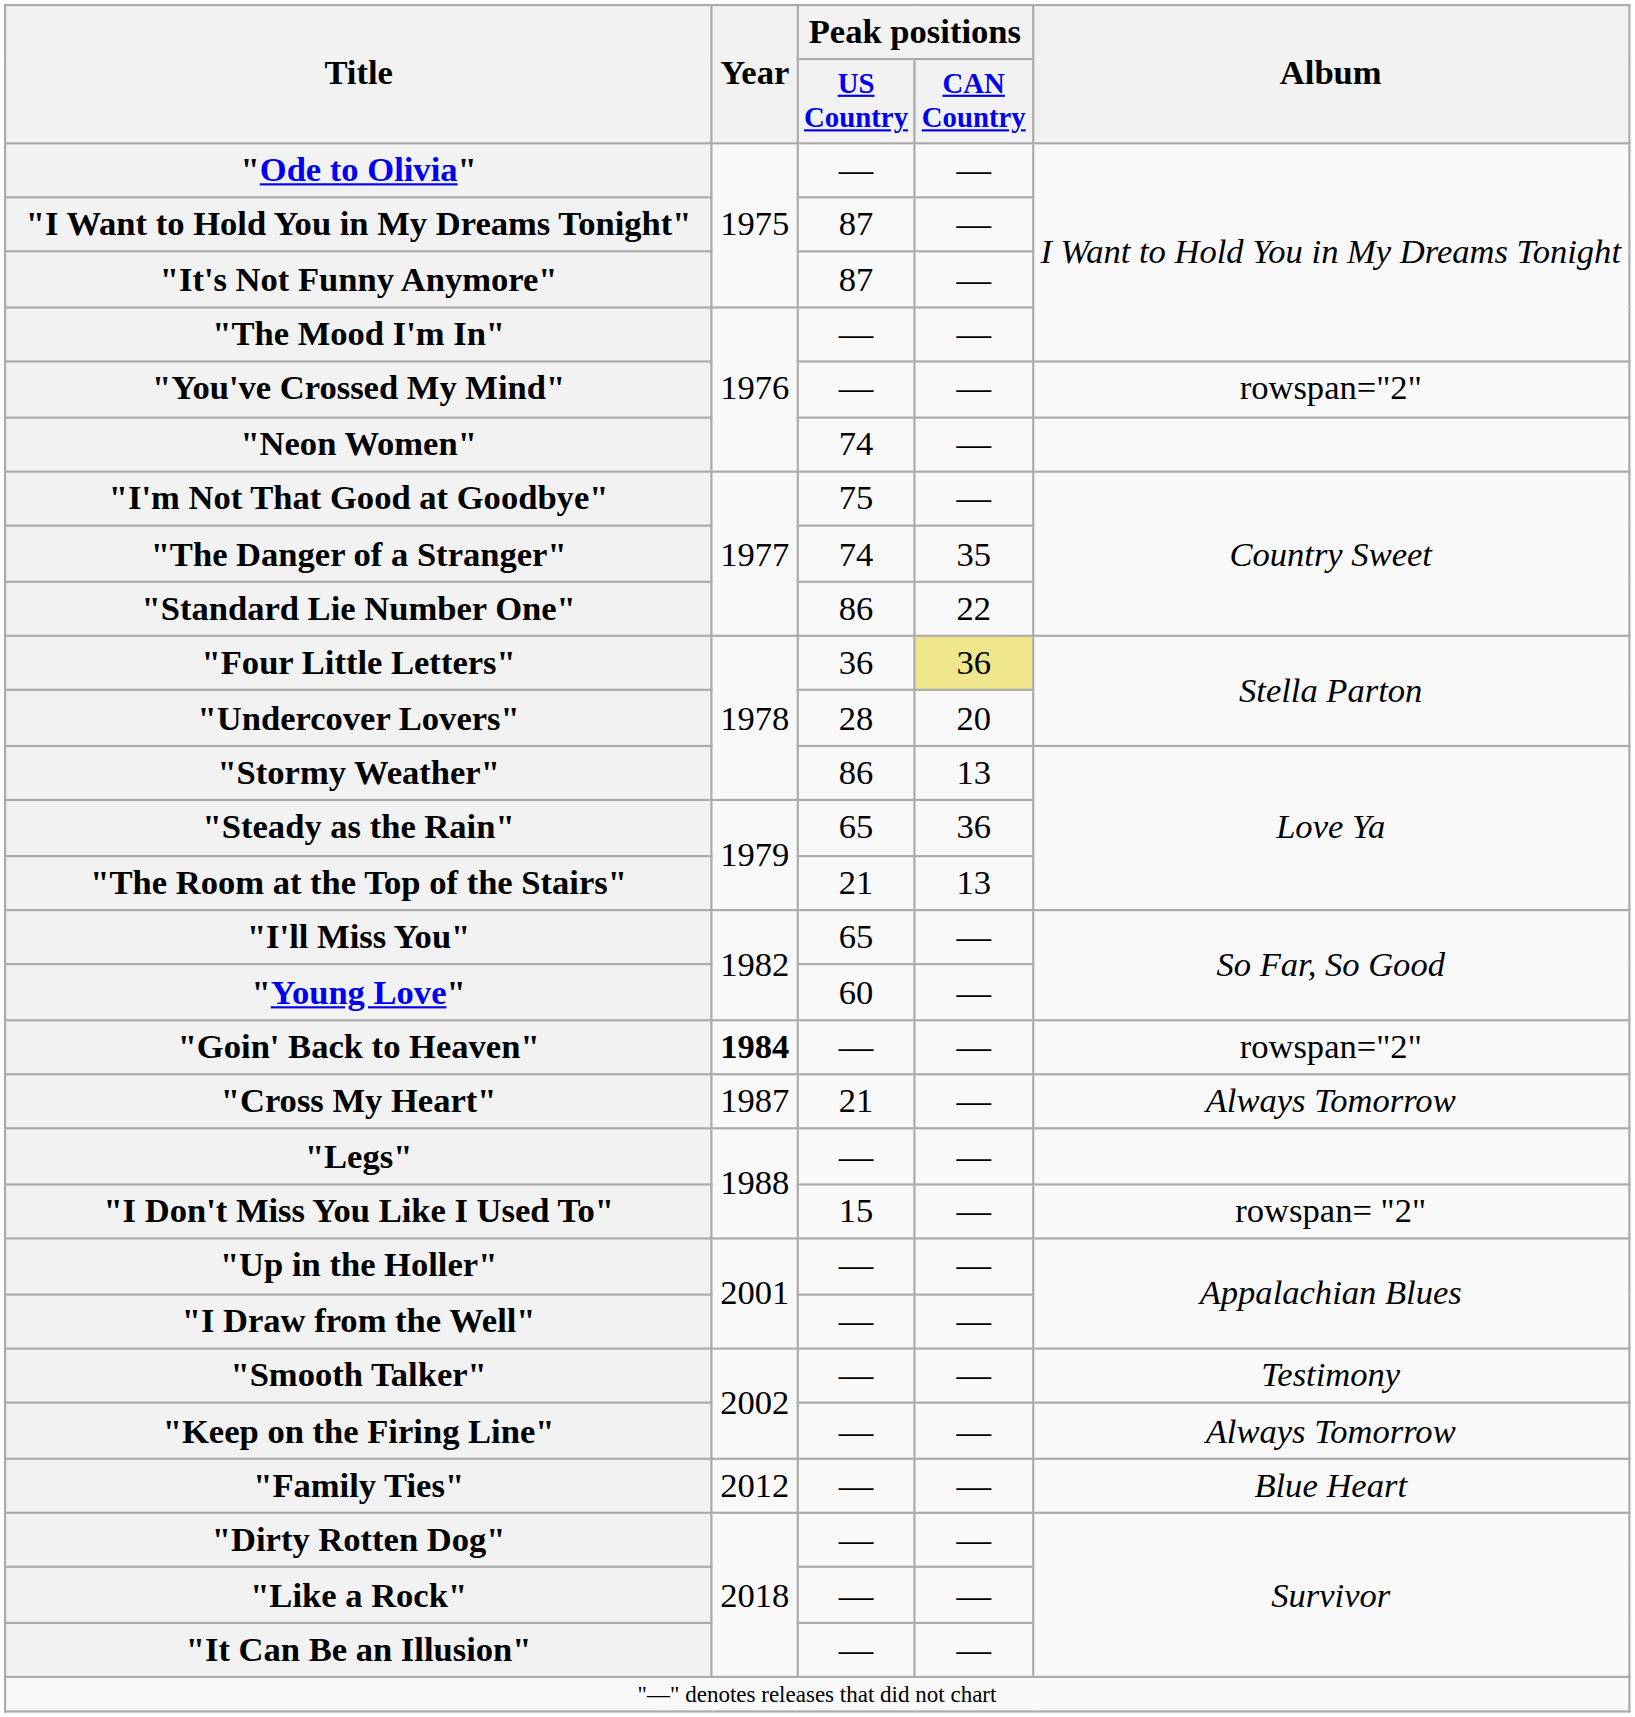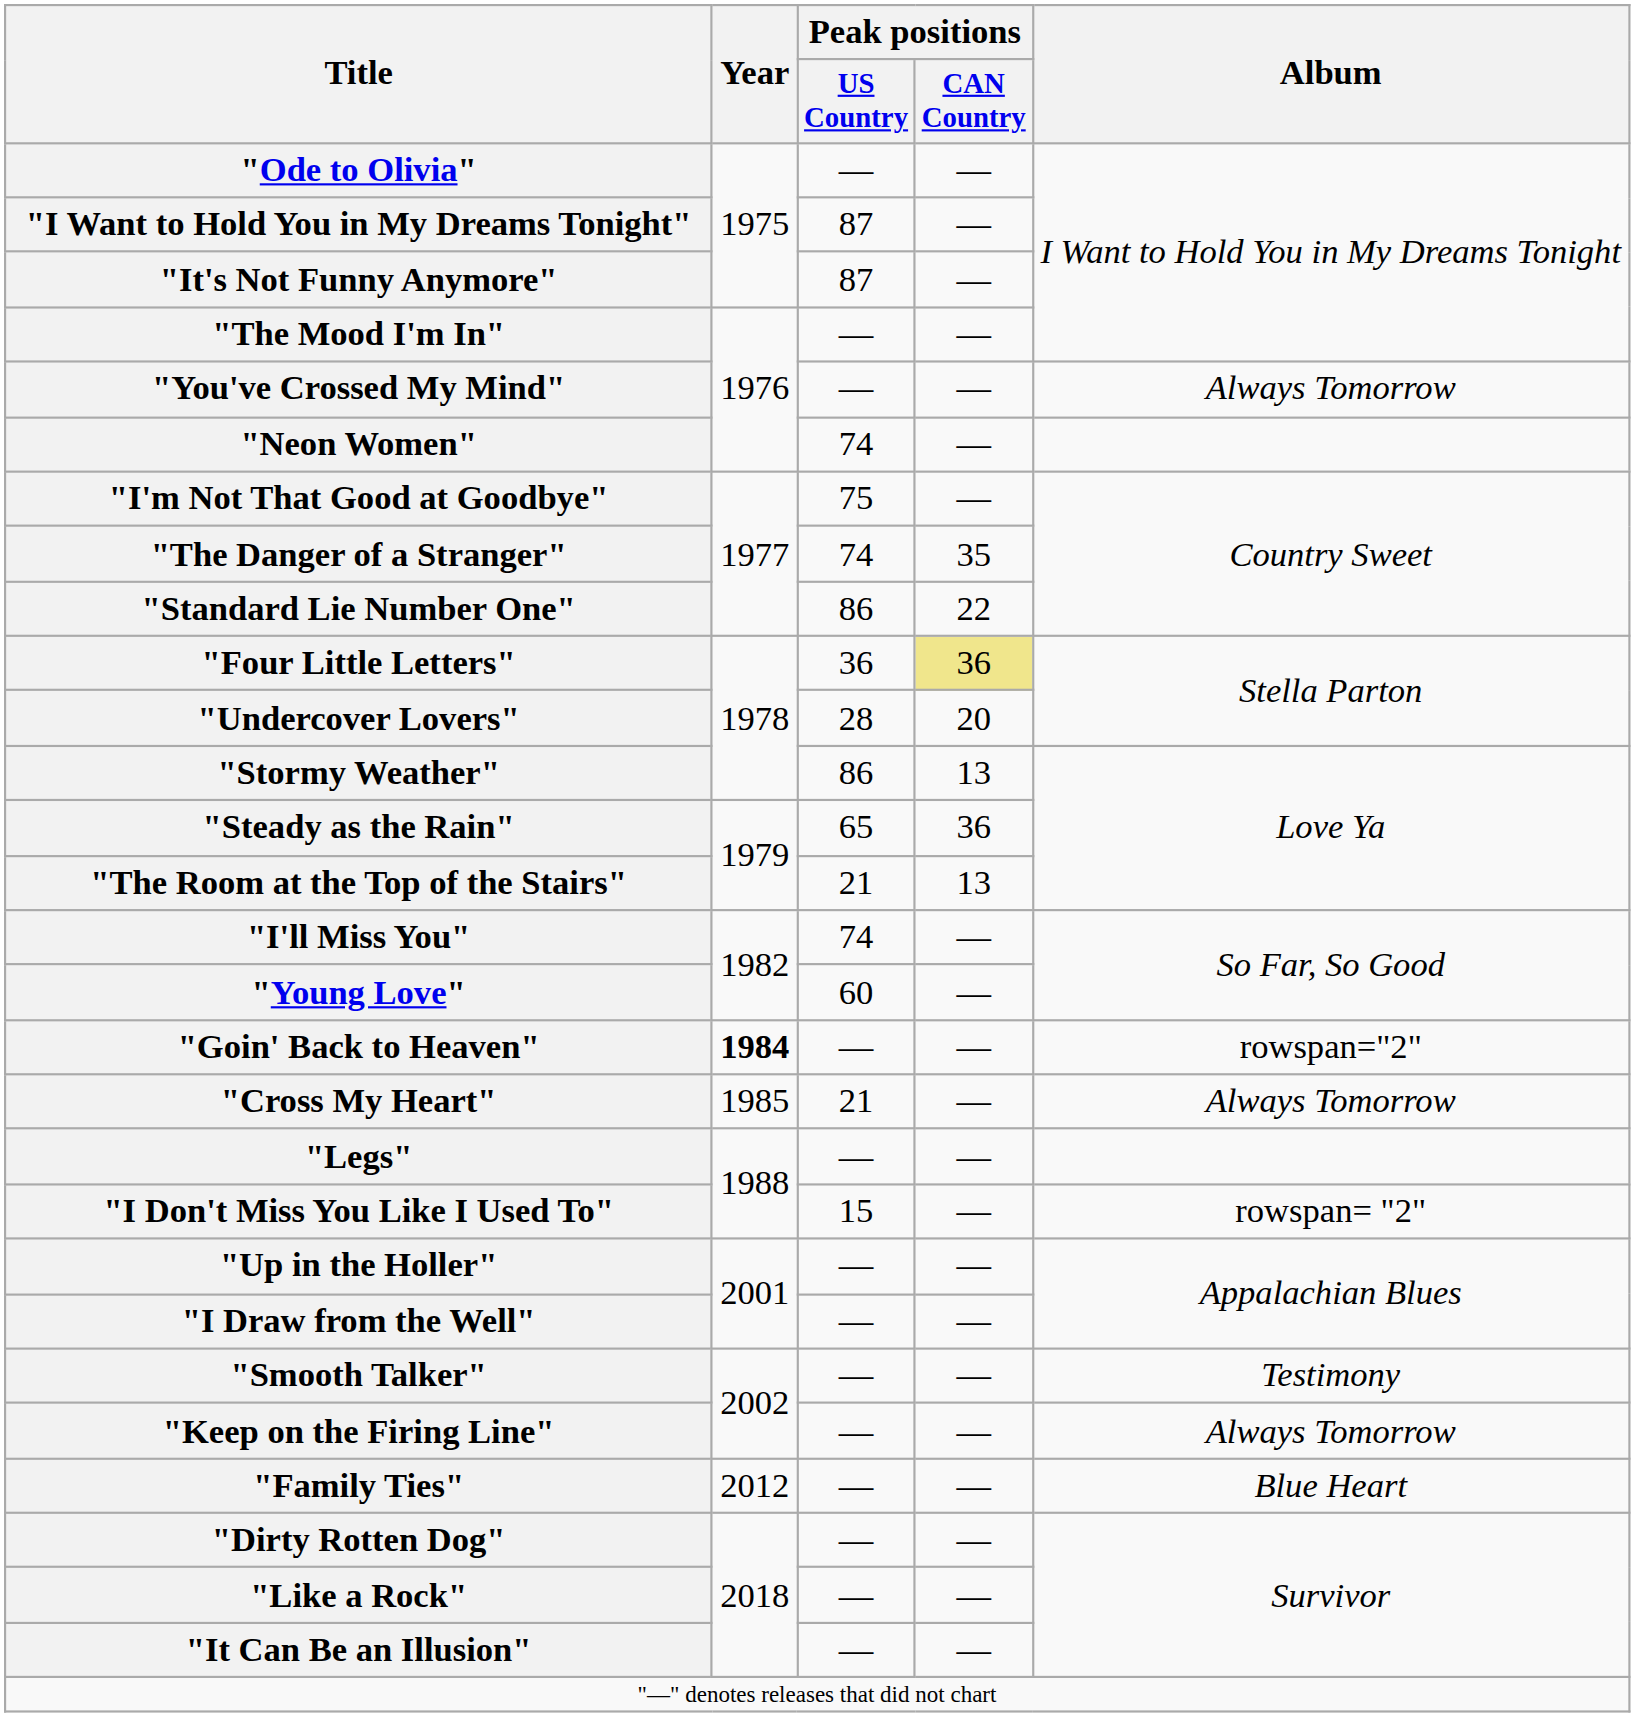(1331, 388) rowspan="2" -> (1331, 388) Always Tomorrow
(856, 936) 65 -> (856, 936) 74
(755, 1101) 1987 -> (755, 1101) 1985
